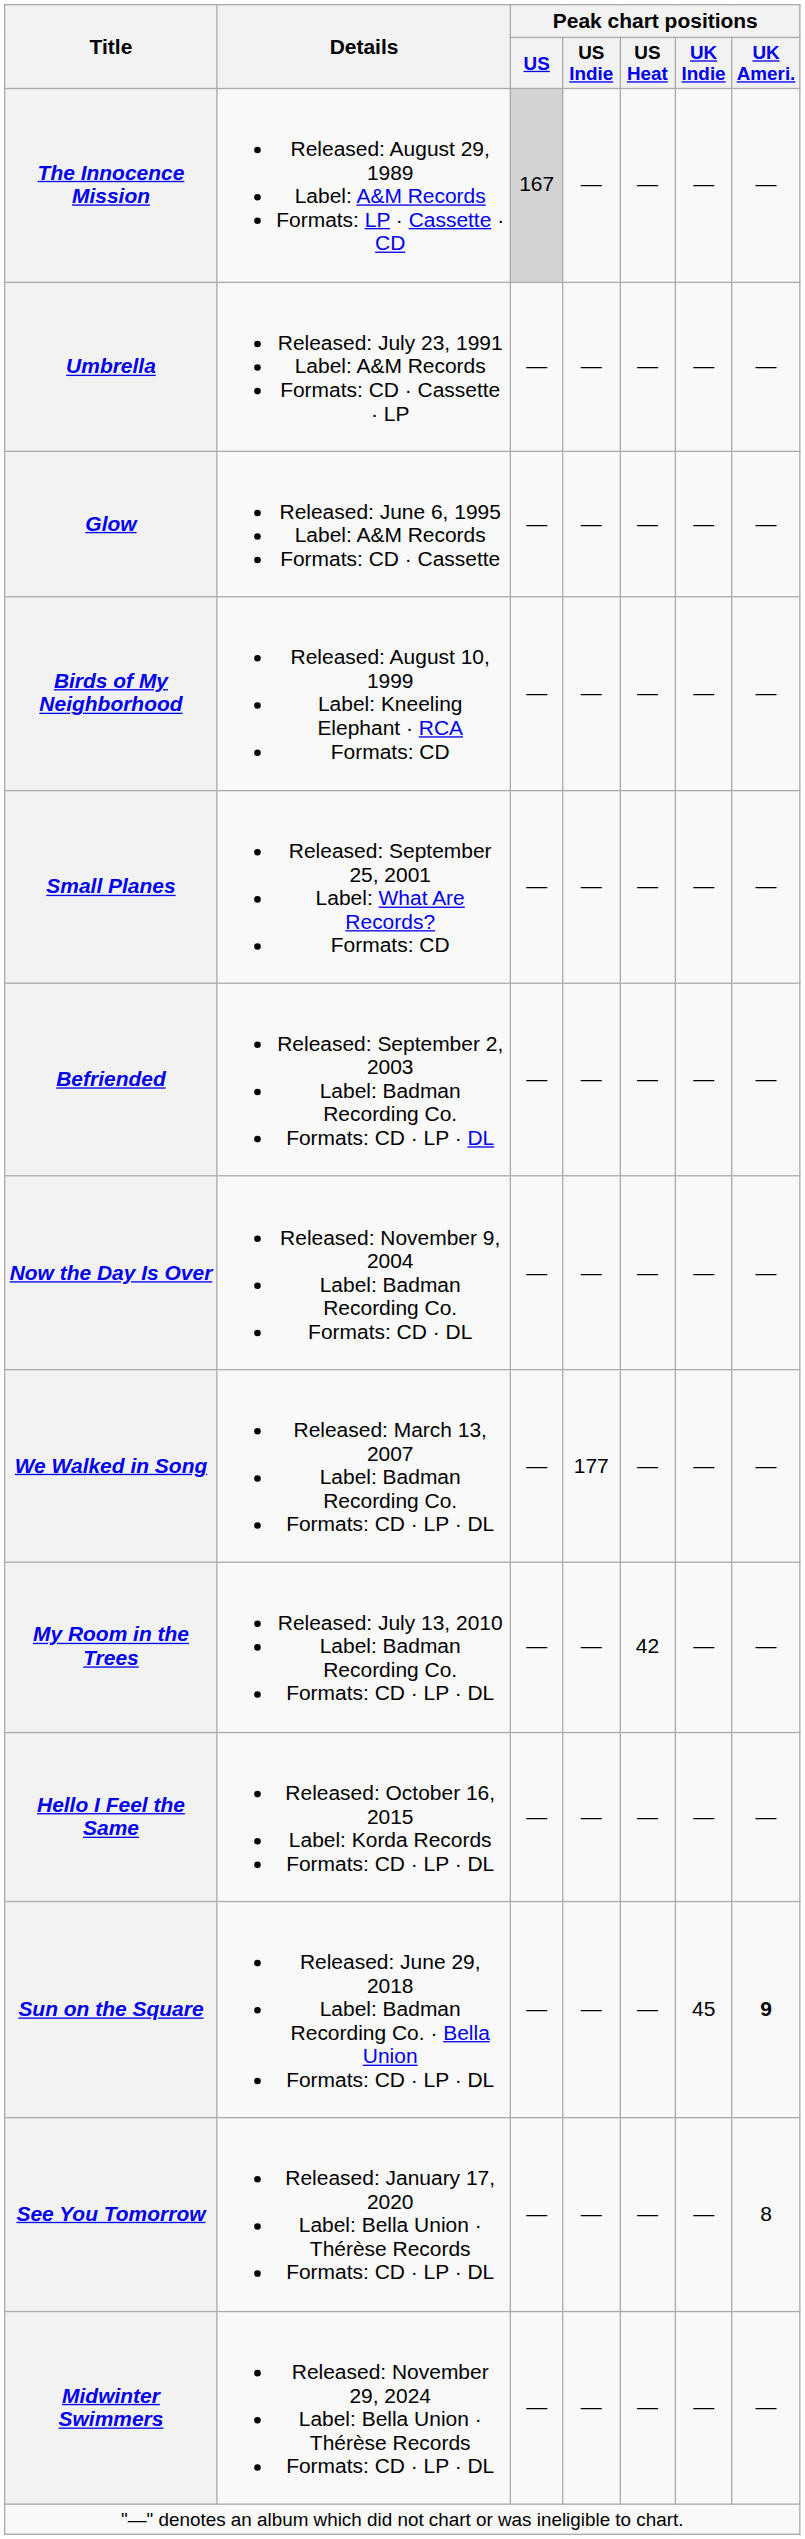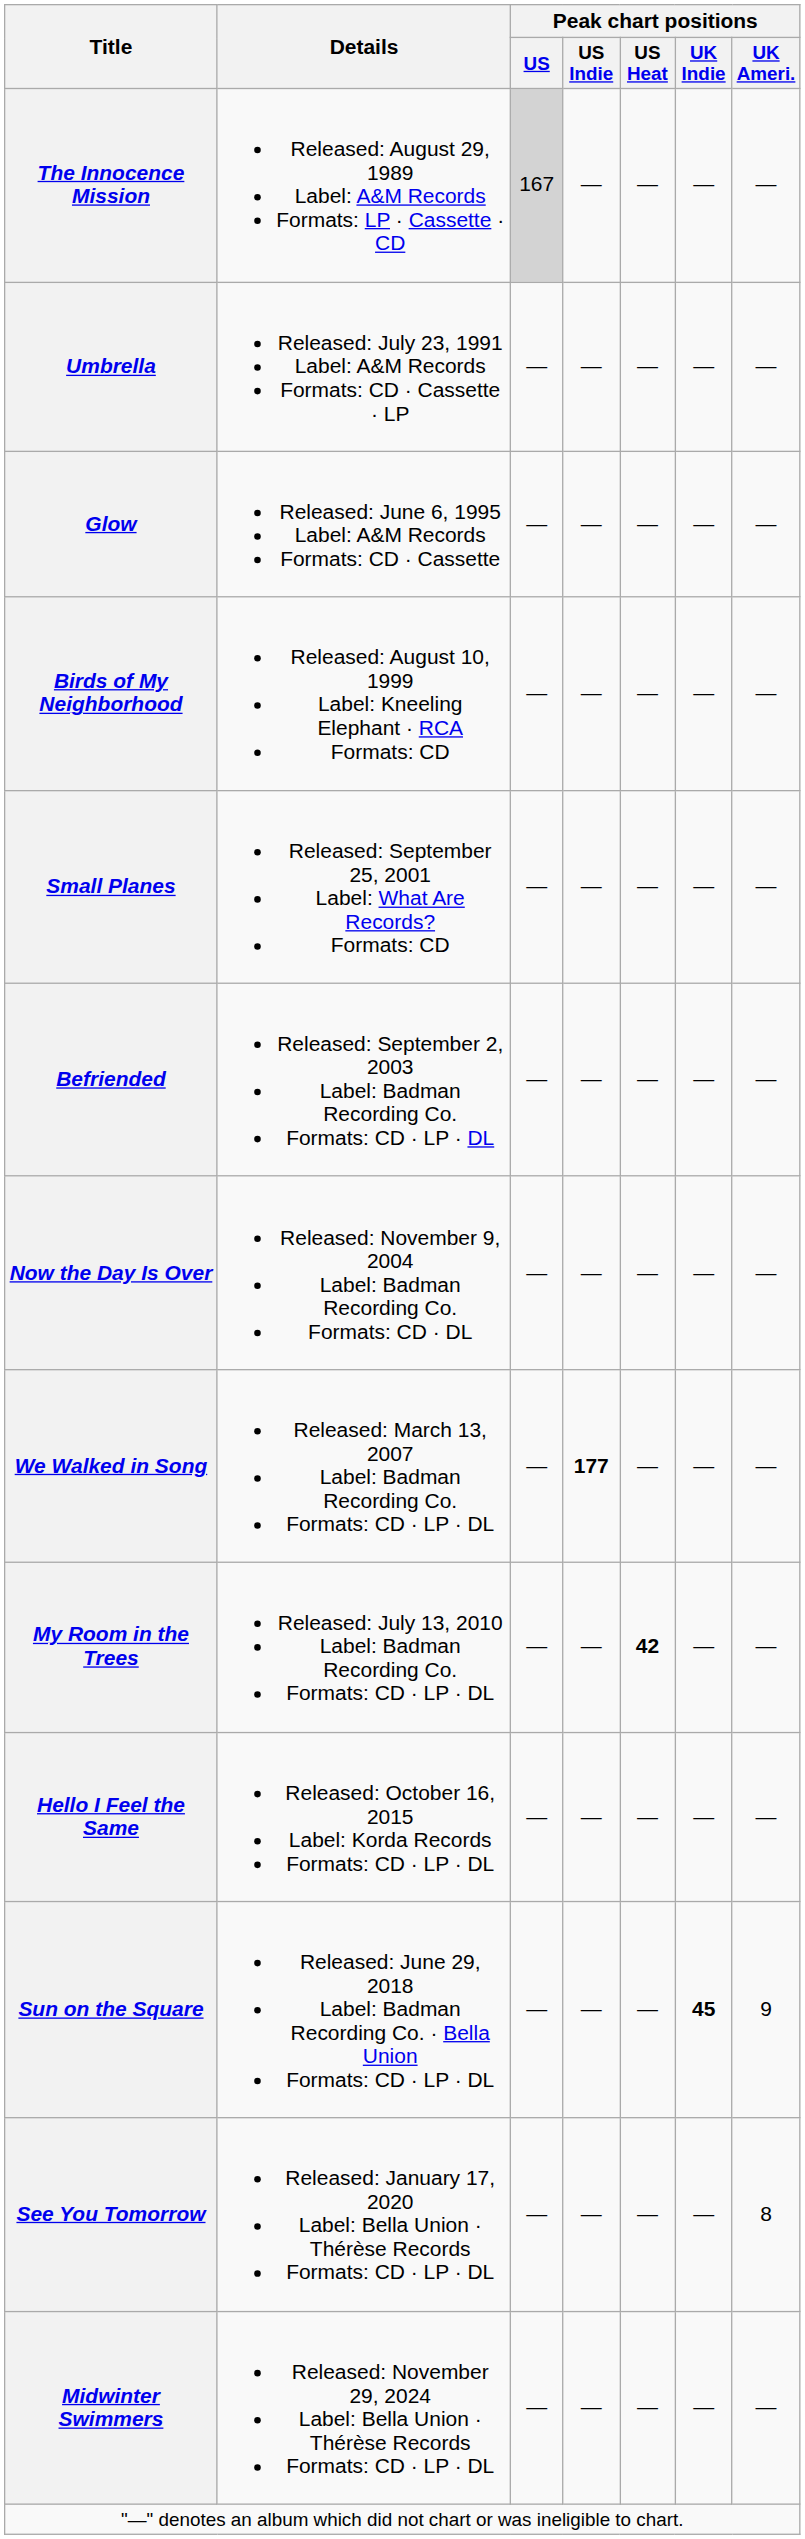(591, 1465) normal -> (591, 1465) bold
(647, 1646) normal -> (647, 1646) bold
(704, 2009) normal -> (704, 2009) bold
(766, 2009) bold -> (766, 2009) normal
